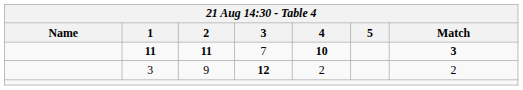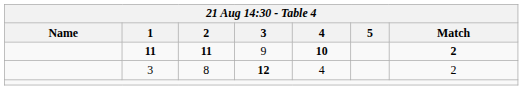(263, 51) 7 -> (263, 51) 9
(454, 51) 3 -> (454, 51) 2
(206, 70) 9 -> (206, 70) 8
(322, 70) 2 -> (322, 70) 4
